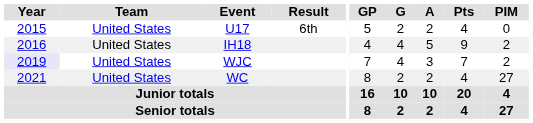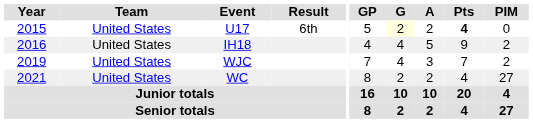(400, 28) no background -> (400, 28) lightyellow background
(464, 28) normal -> (464, 28) bold
(32, 61) lavender background -> (32, 61) no background
